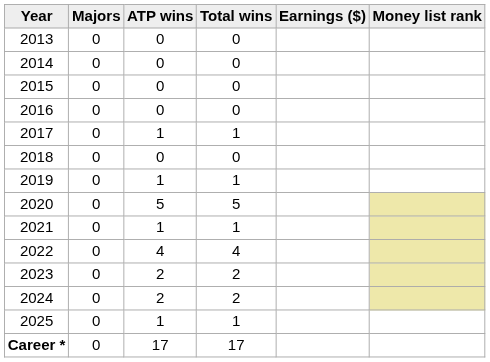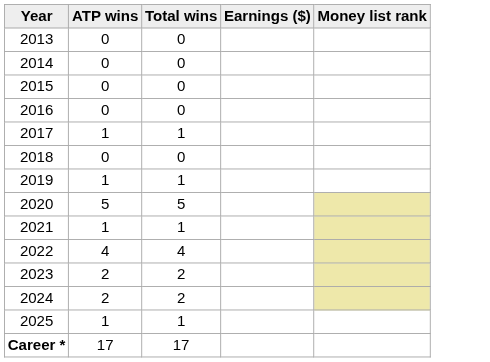- column: (96, 16)
